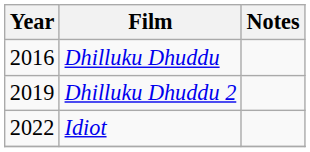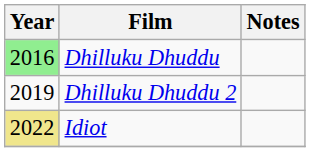(32, 57) no background -> (32, 57) lightgreen background
(32, 127) no background -> (32, 127) khaki background
